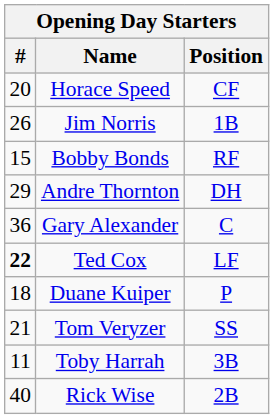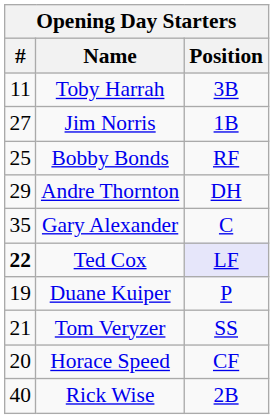rows swapped: (110, 361) <-> (110, 89)
(20, 123) 26 -> (20, 123) 27
(20, 157) 15 -> (20, 157) 25
(20, 225) 36 -> (20, 225) 35
(226, 259) no background -> (226, 259) lavender background
(20, 293) 18 -> (20, 293) 19
